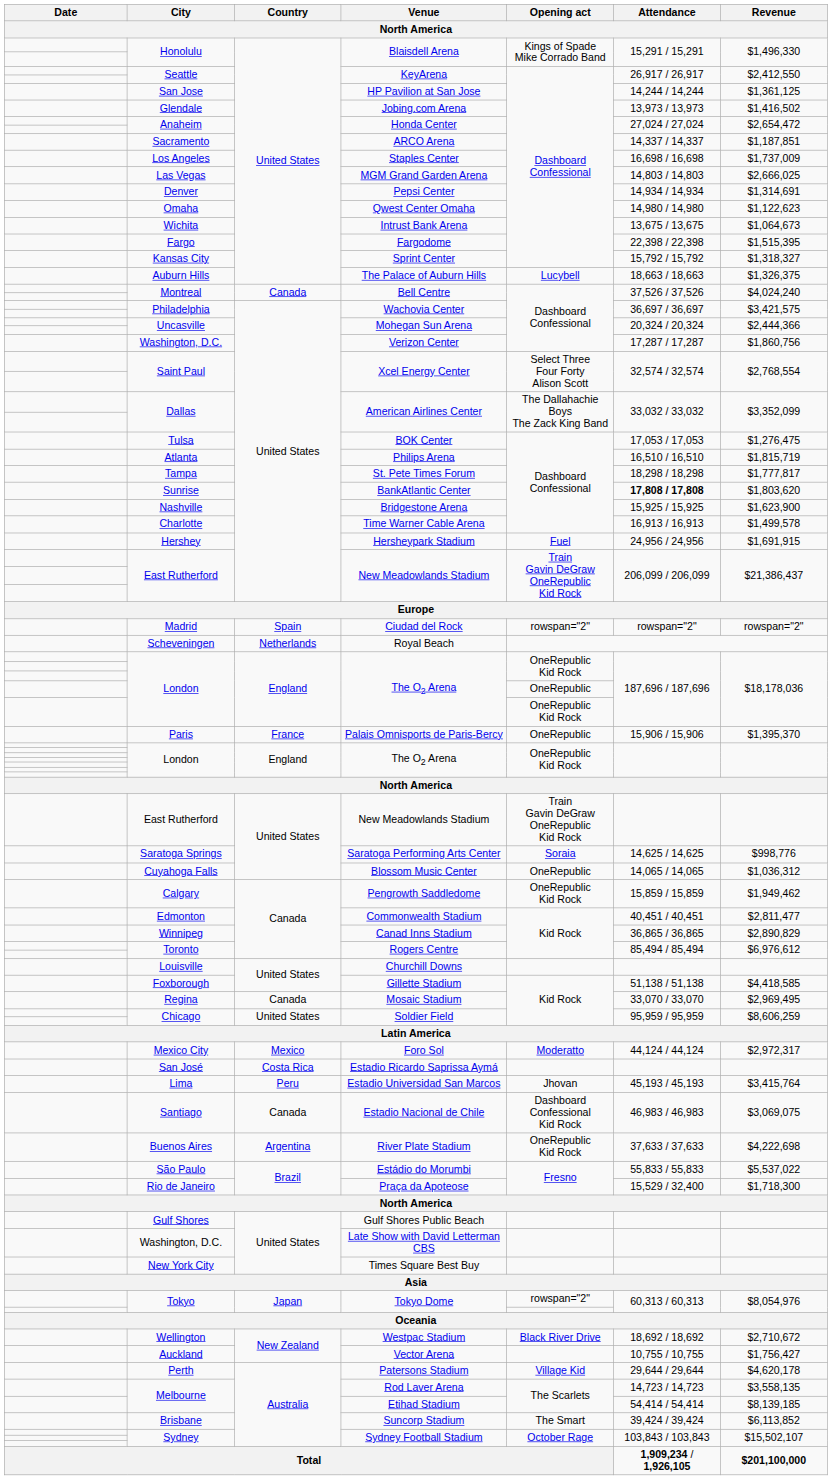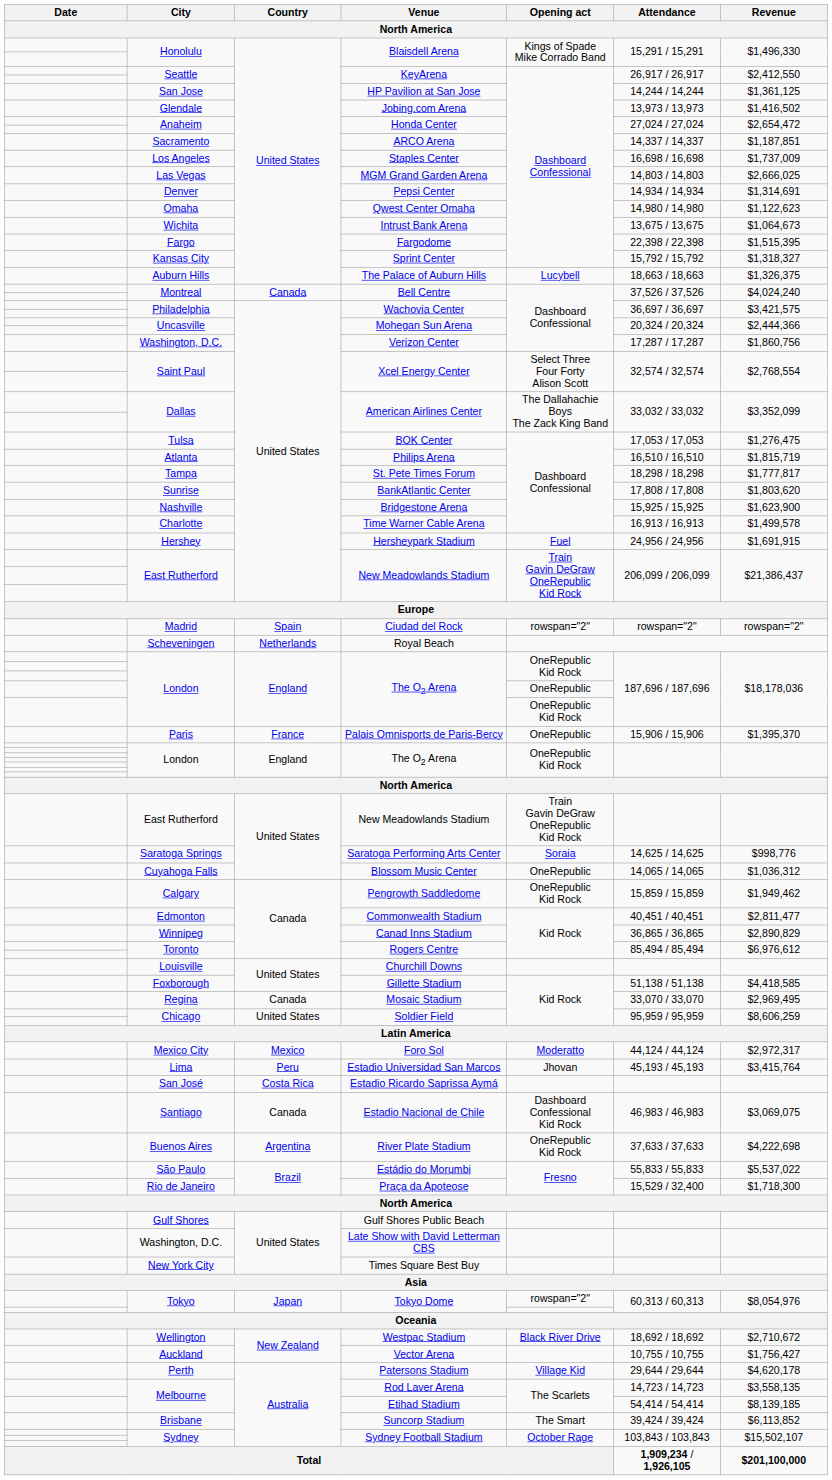(667, 490) bold -> (667, 490) normal
rows swapped: (181, 1067) <-> (181, 1084)
